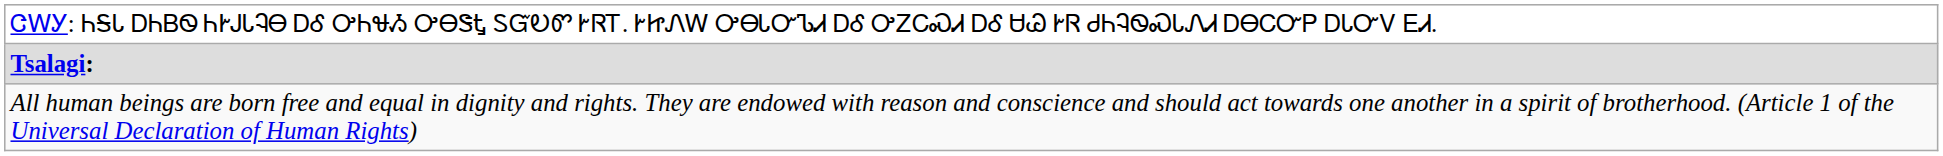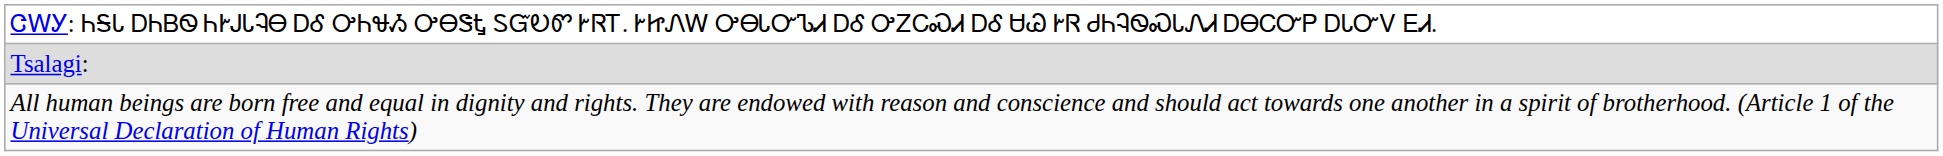(52, 63) bold -> (50, 63) normal
